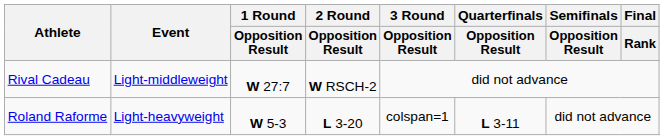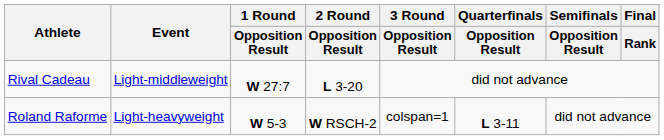(343, 87) W RSCH-2 -> (343, 87) L 3-20
(343, 124) L 3-20 -> (343, 124) W RSCH-2
